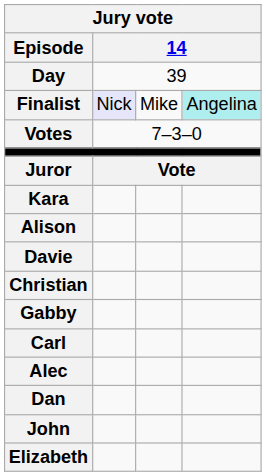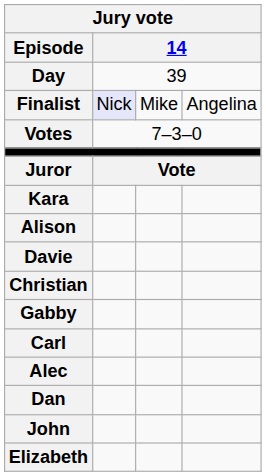(222, 104) paleturquoise background -> (222, 104) no background
